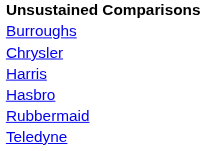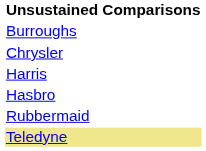(37, 137) no background -> (37, 137) khaki background
